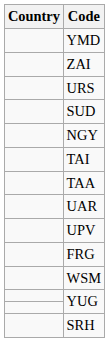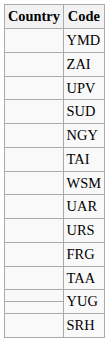(81, 88) URS -> (81, 88) UPV
(81, 183) TAA -> (84, 183) WSM
(81, 230) UPV -> (81, 230) URS
(84, 278) WSM -> (81, 278) TAA
